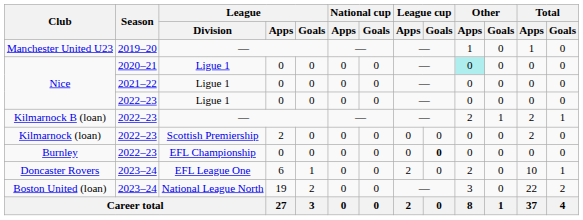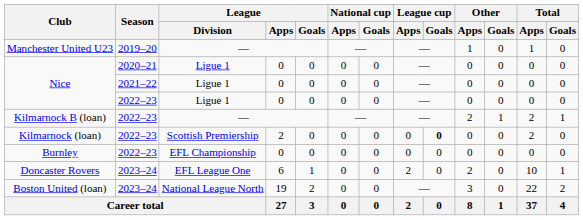(470, 65) paleturquoise background -> (470, 65) no background
(439, 135) normal -> (439, 135) bold
(439, 153) bold -> (439, 153) normal
